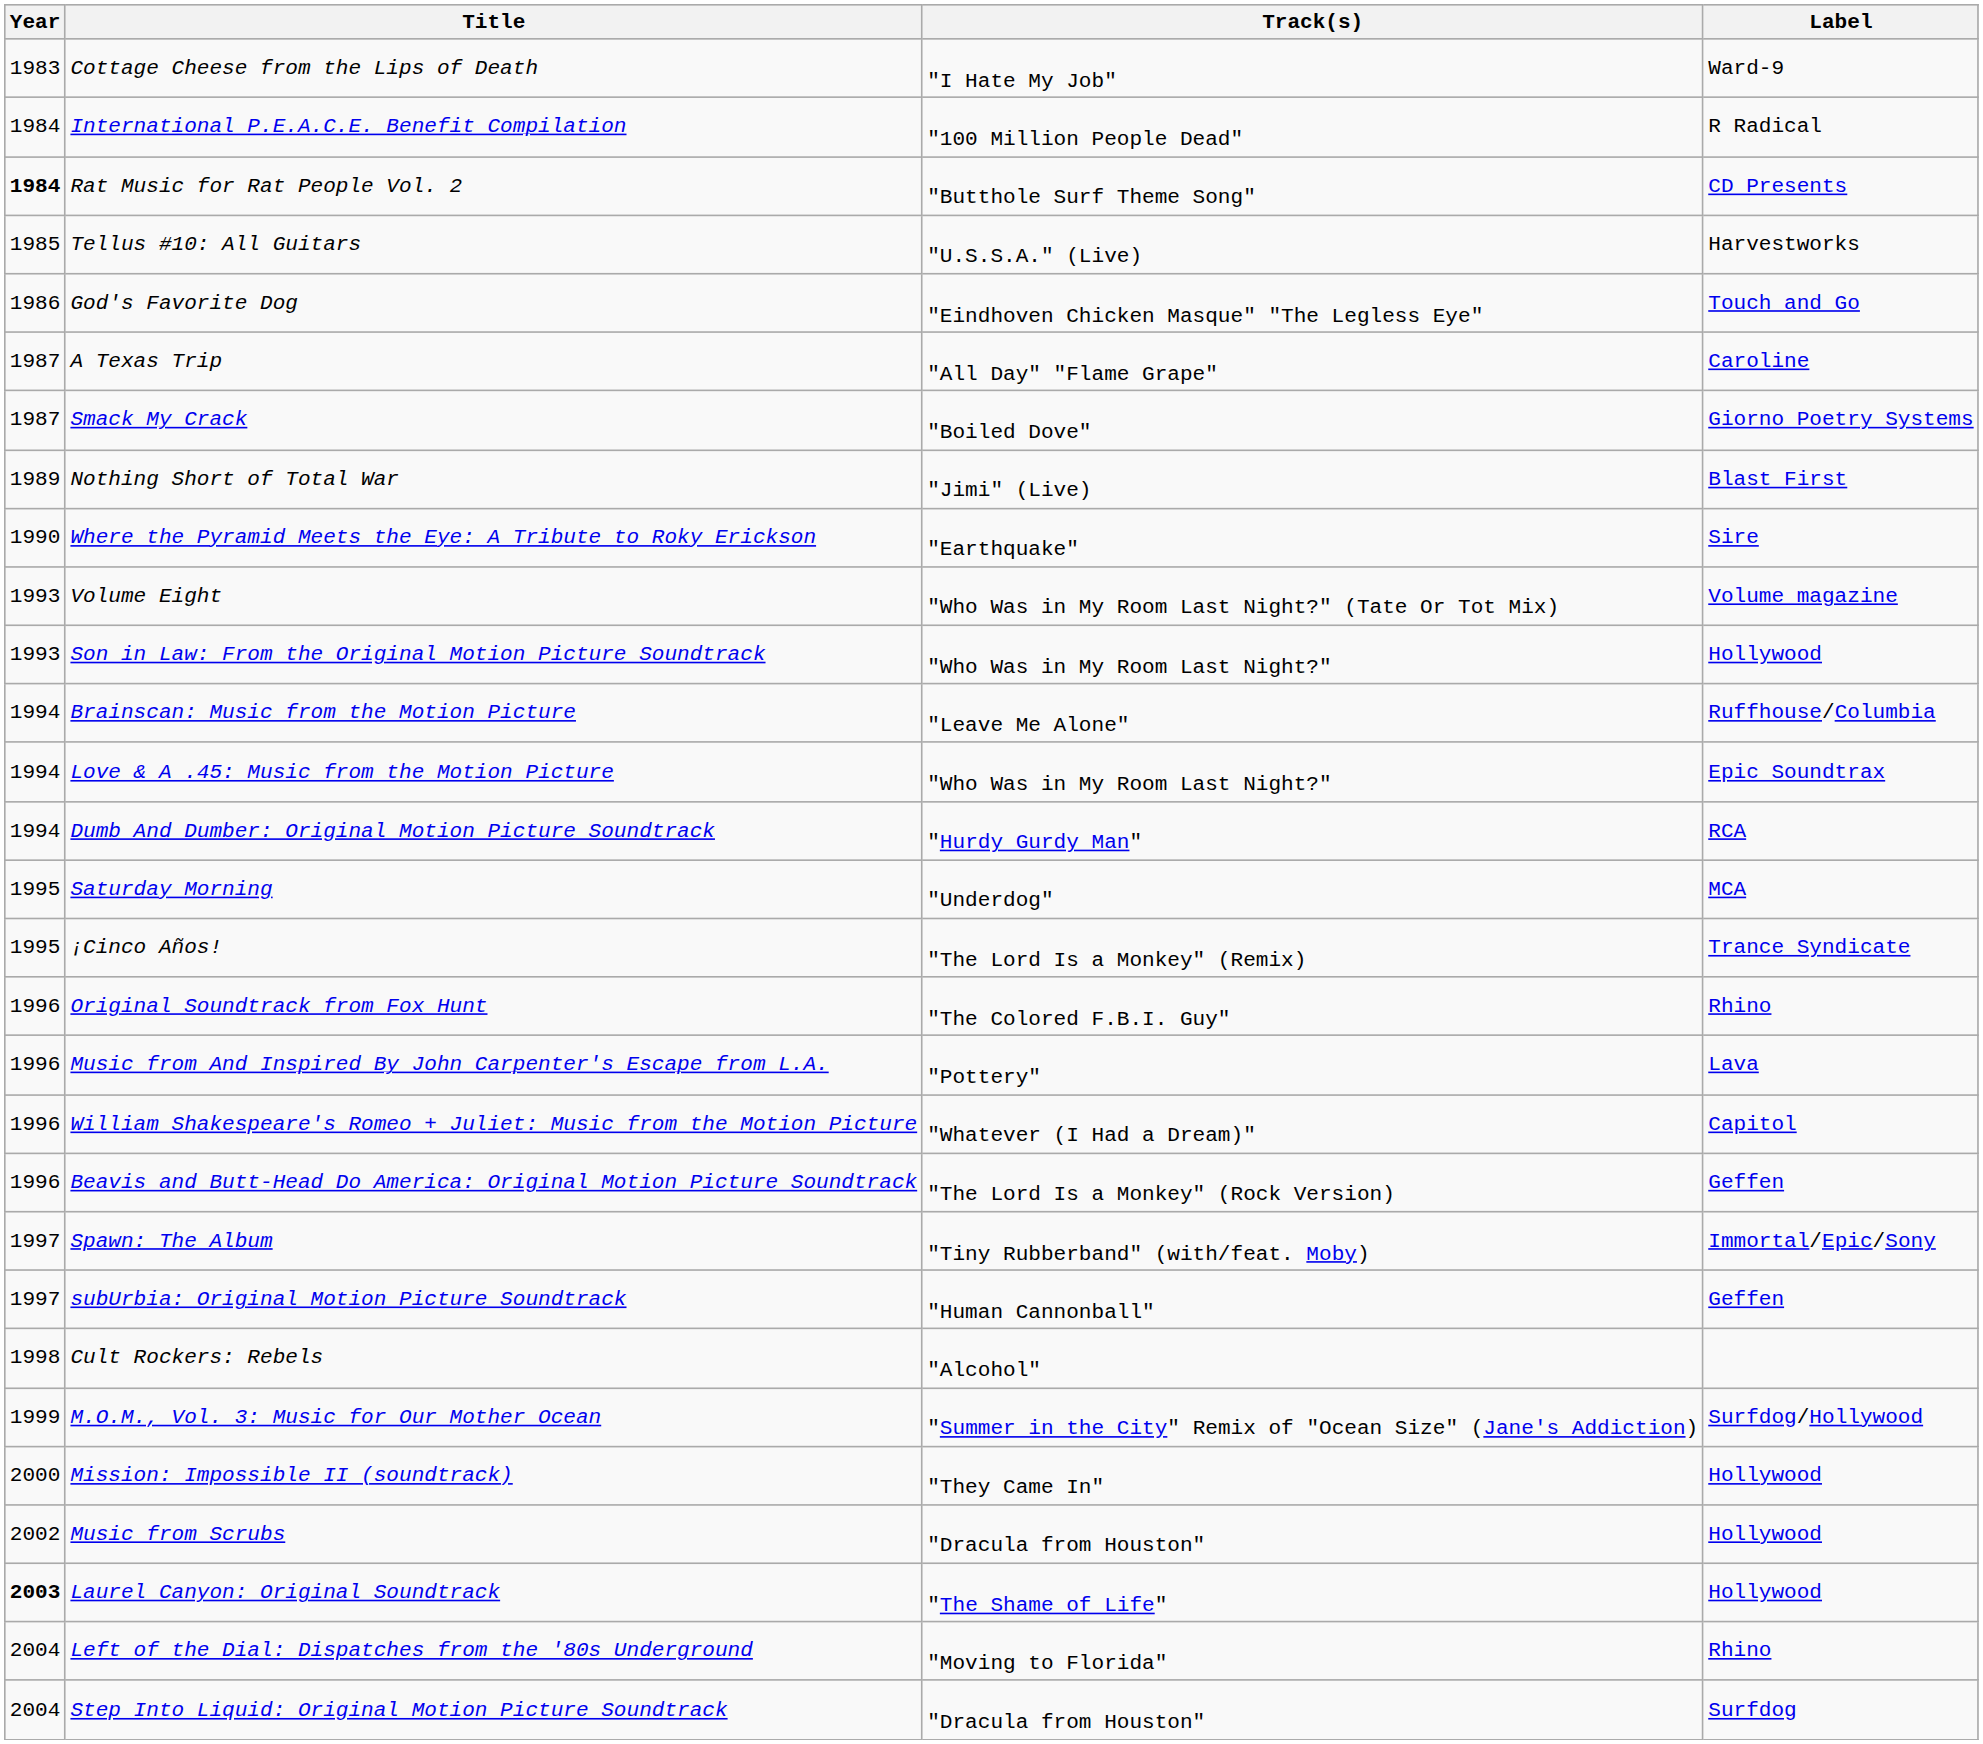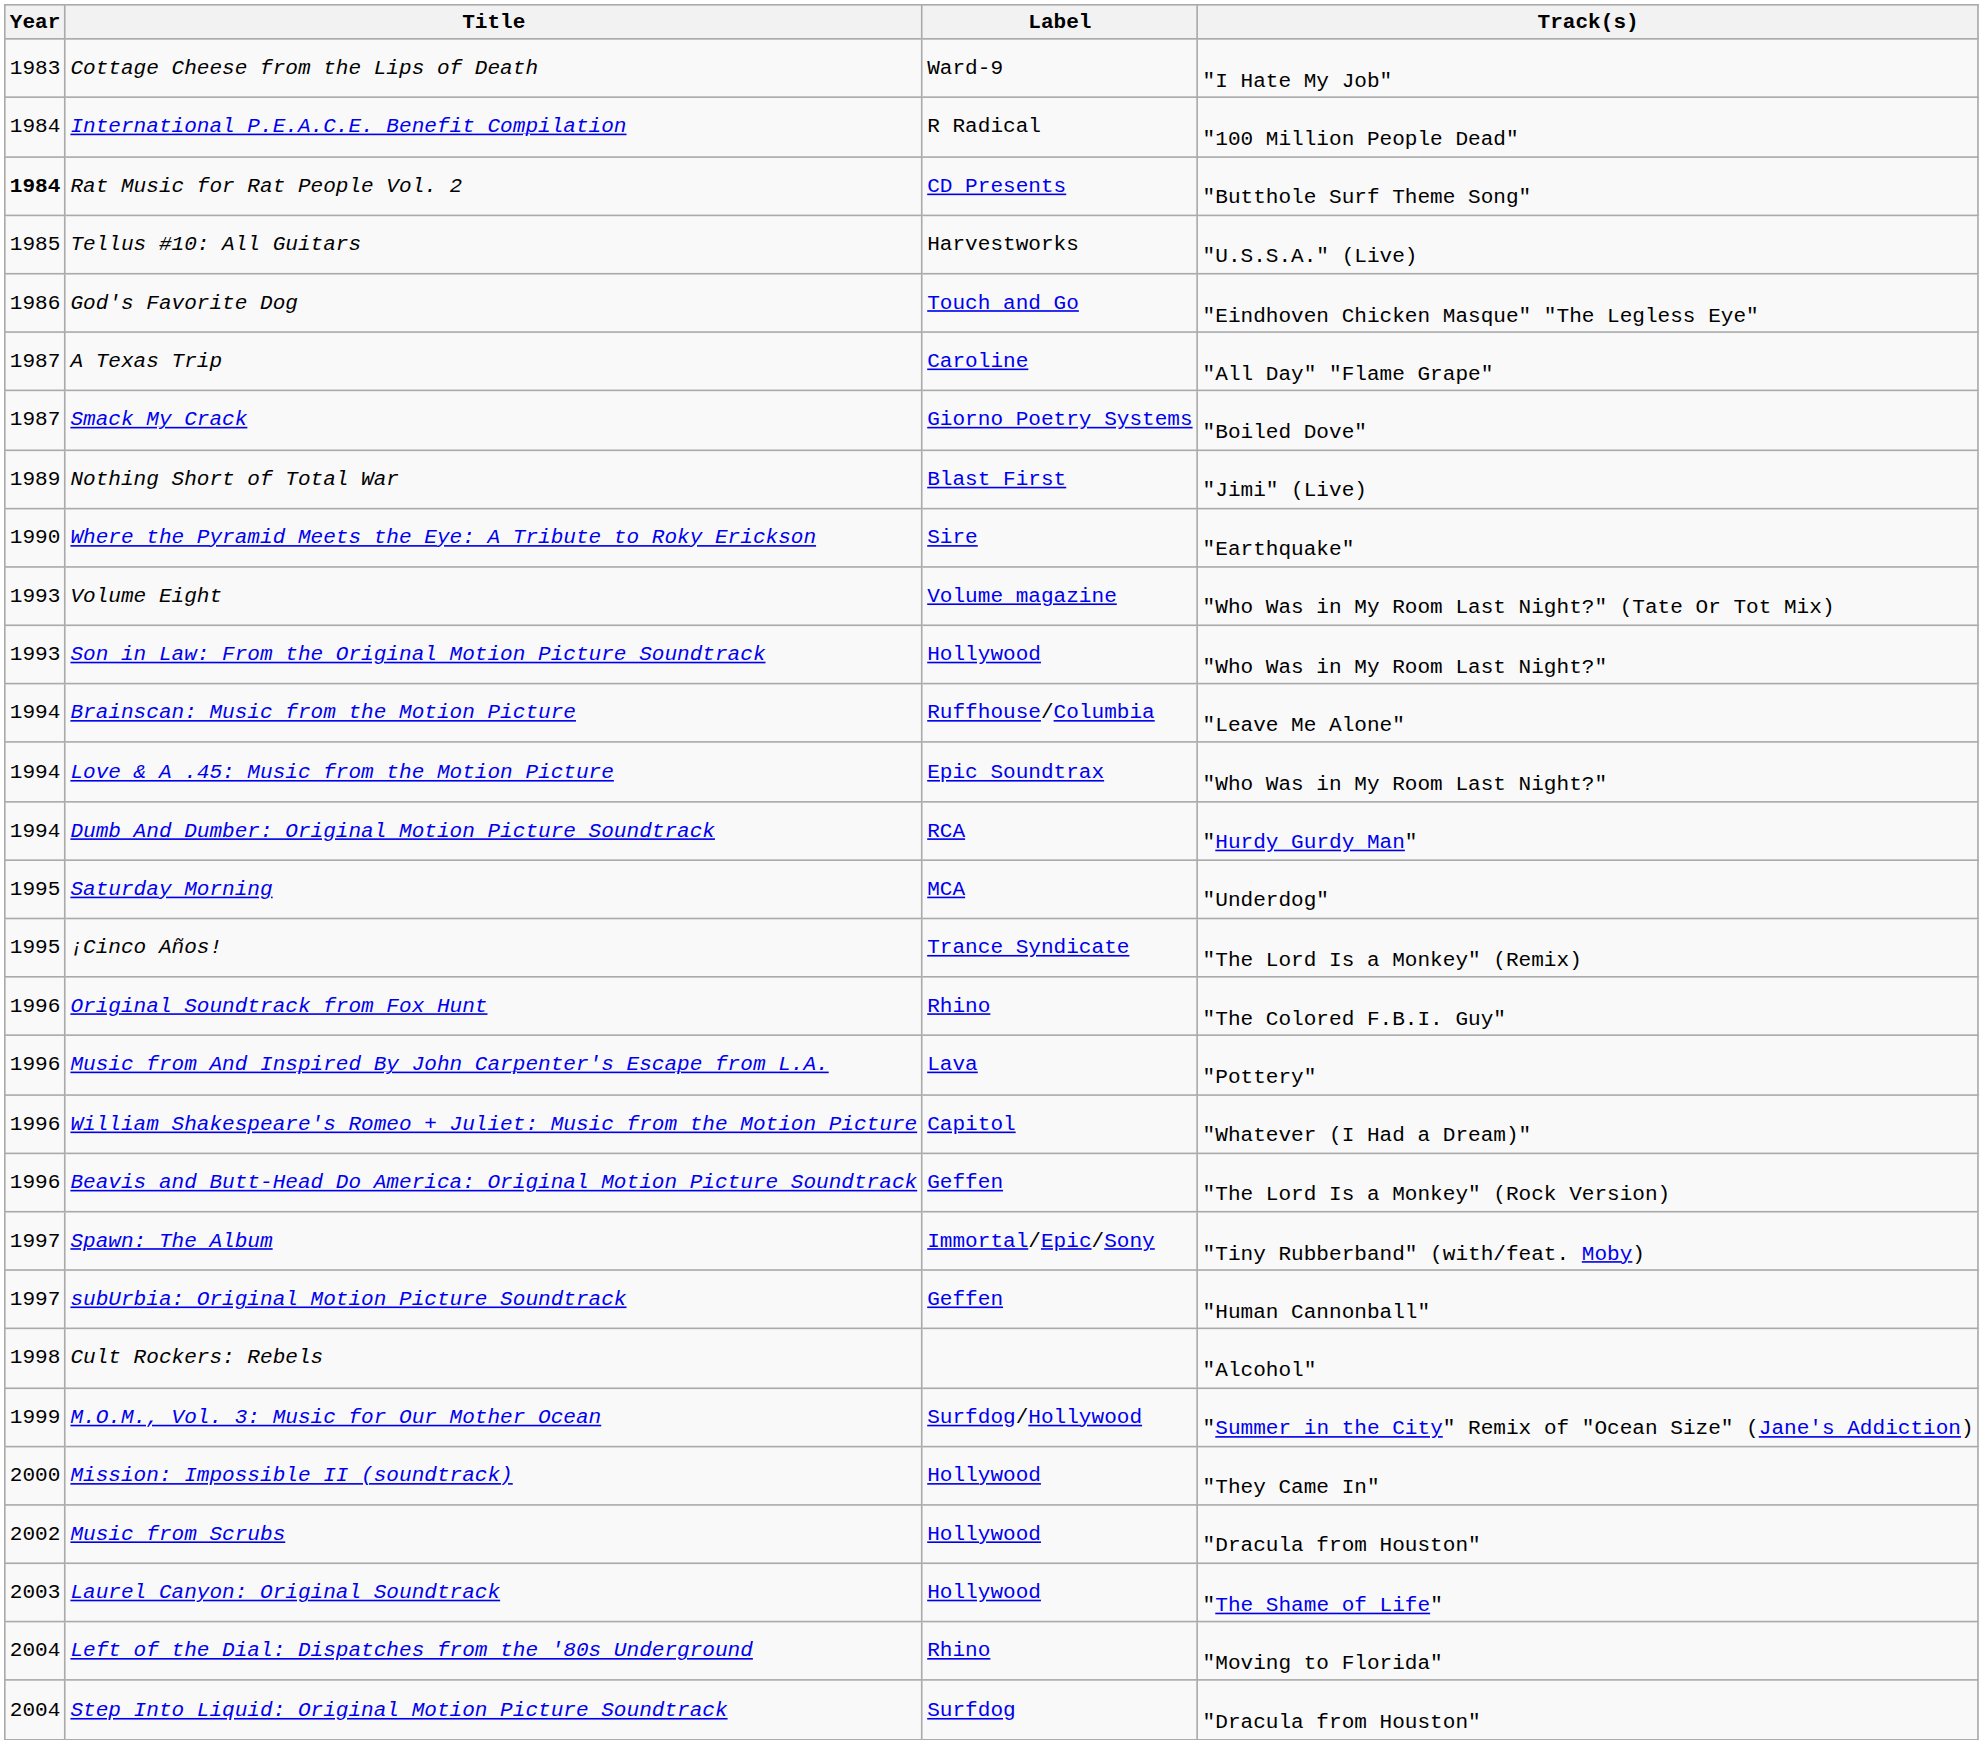columns swapped: (1313, 22) <-> (1841, 22)
(35, 1593) bold -> (35, 1593) normal
